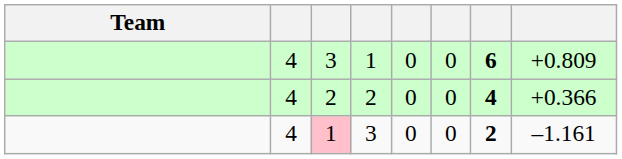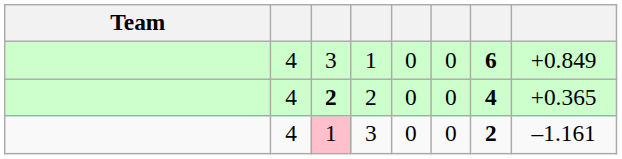(564, 60) +0.809 -> (564, 60) +0.849
(331, 97) normal -> (331, 97) bold
(564, 97) +0.366 -> (564, 97) +0.365
